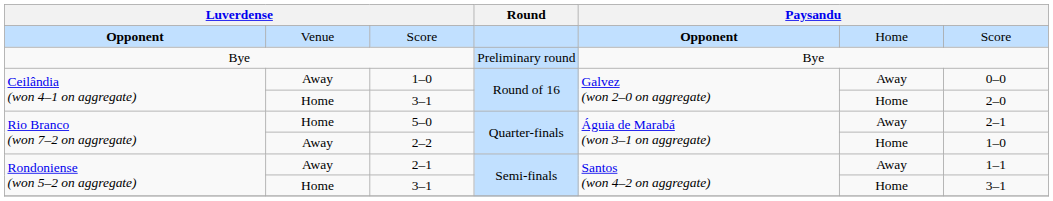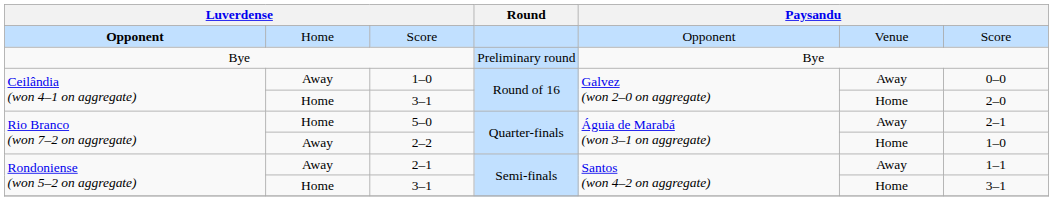(318, 36) Venue -> (318, 36) Home
(709, 36) bold -> (709, 36) normal
(892, 36) Home -> (892, 36) Venue
